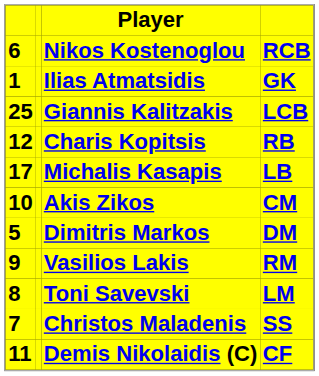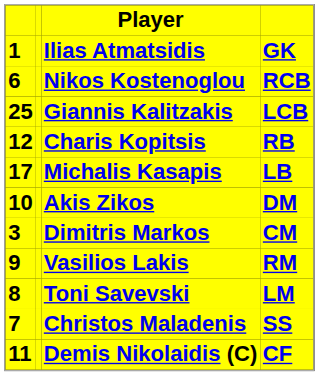rows swapped: (124, 81) <-> (144, 50)
(280, 202) CM -> (280, 202) DM
(14, 232) 5 -> (14, 232) 3
(280, 232) DM -> (280, 232) CM
